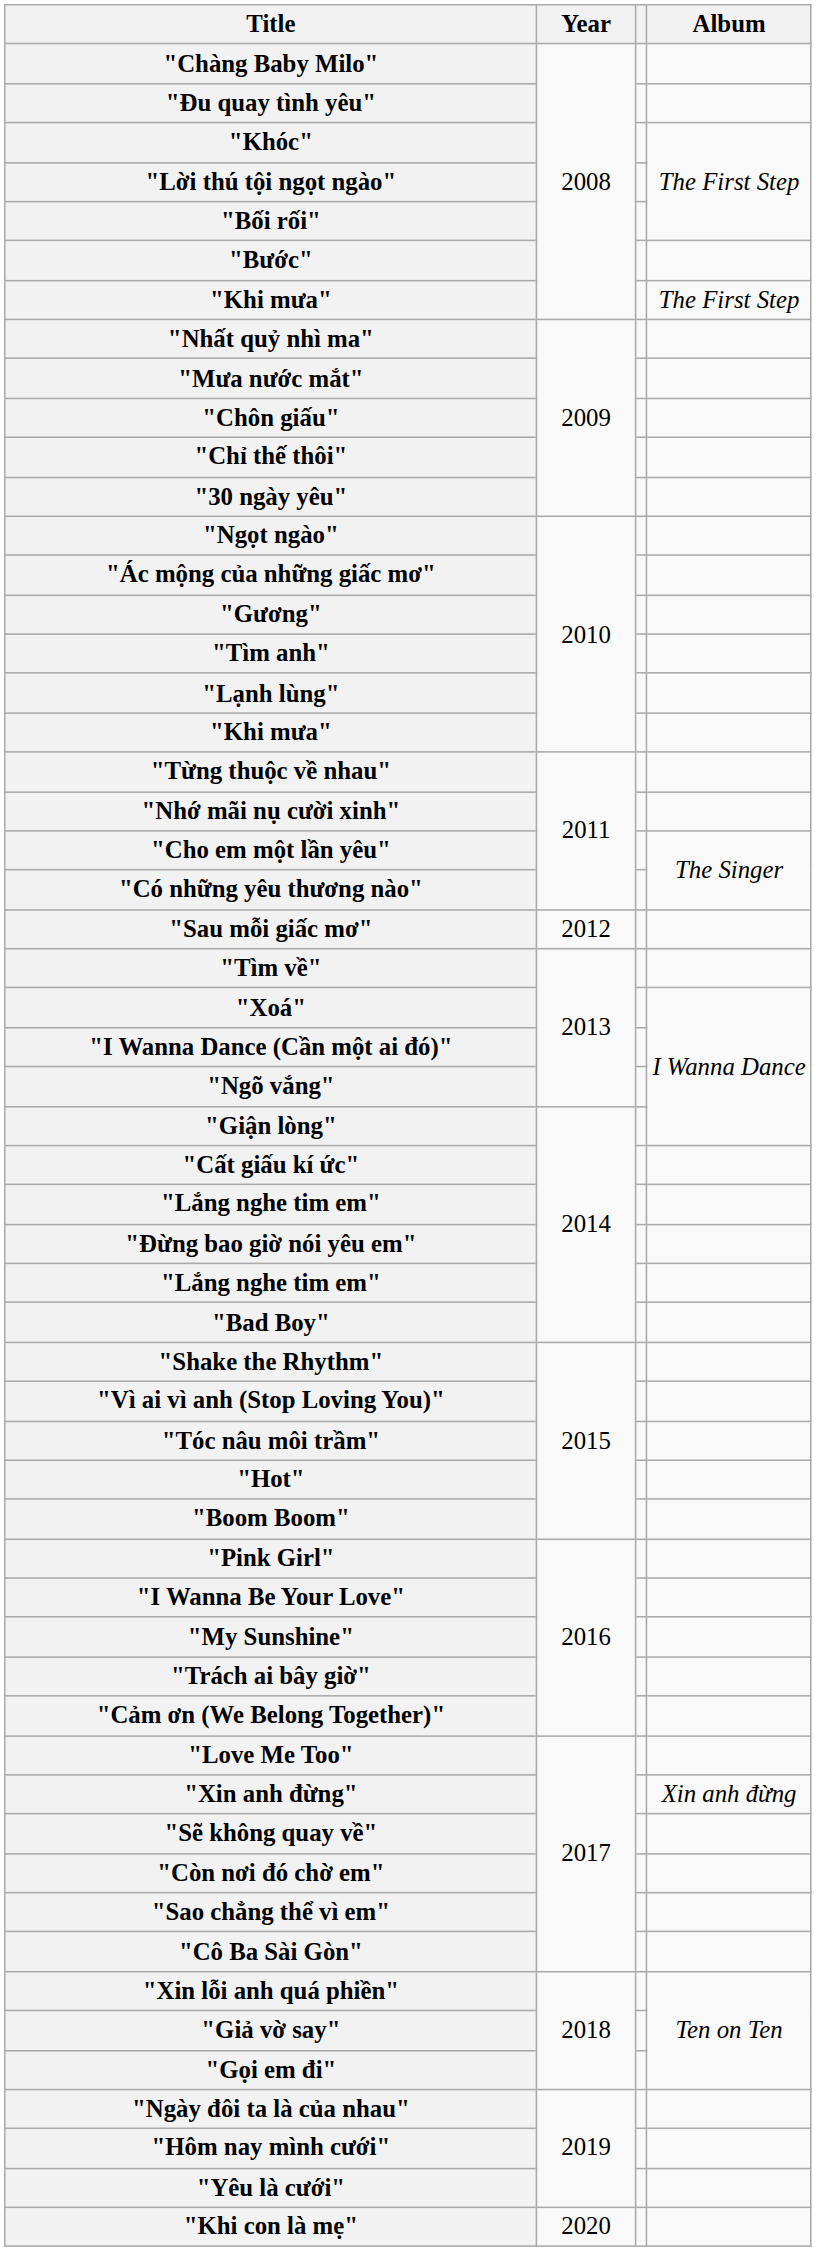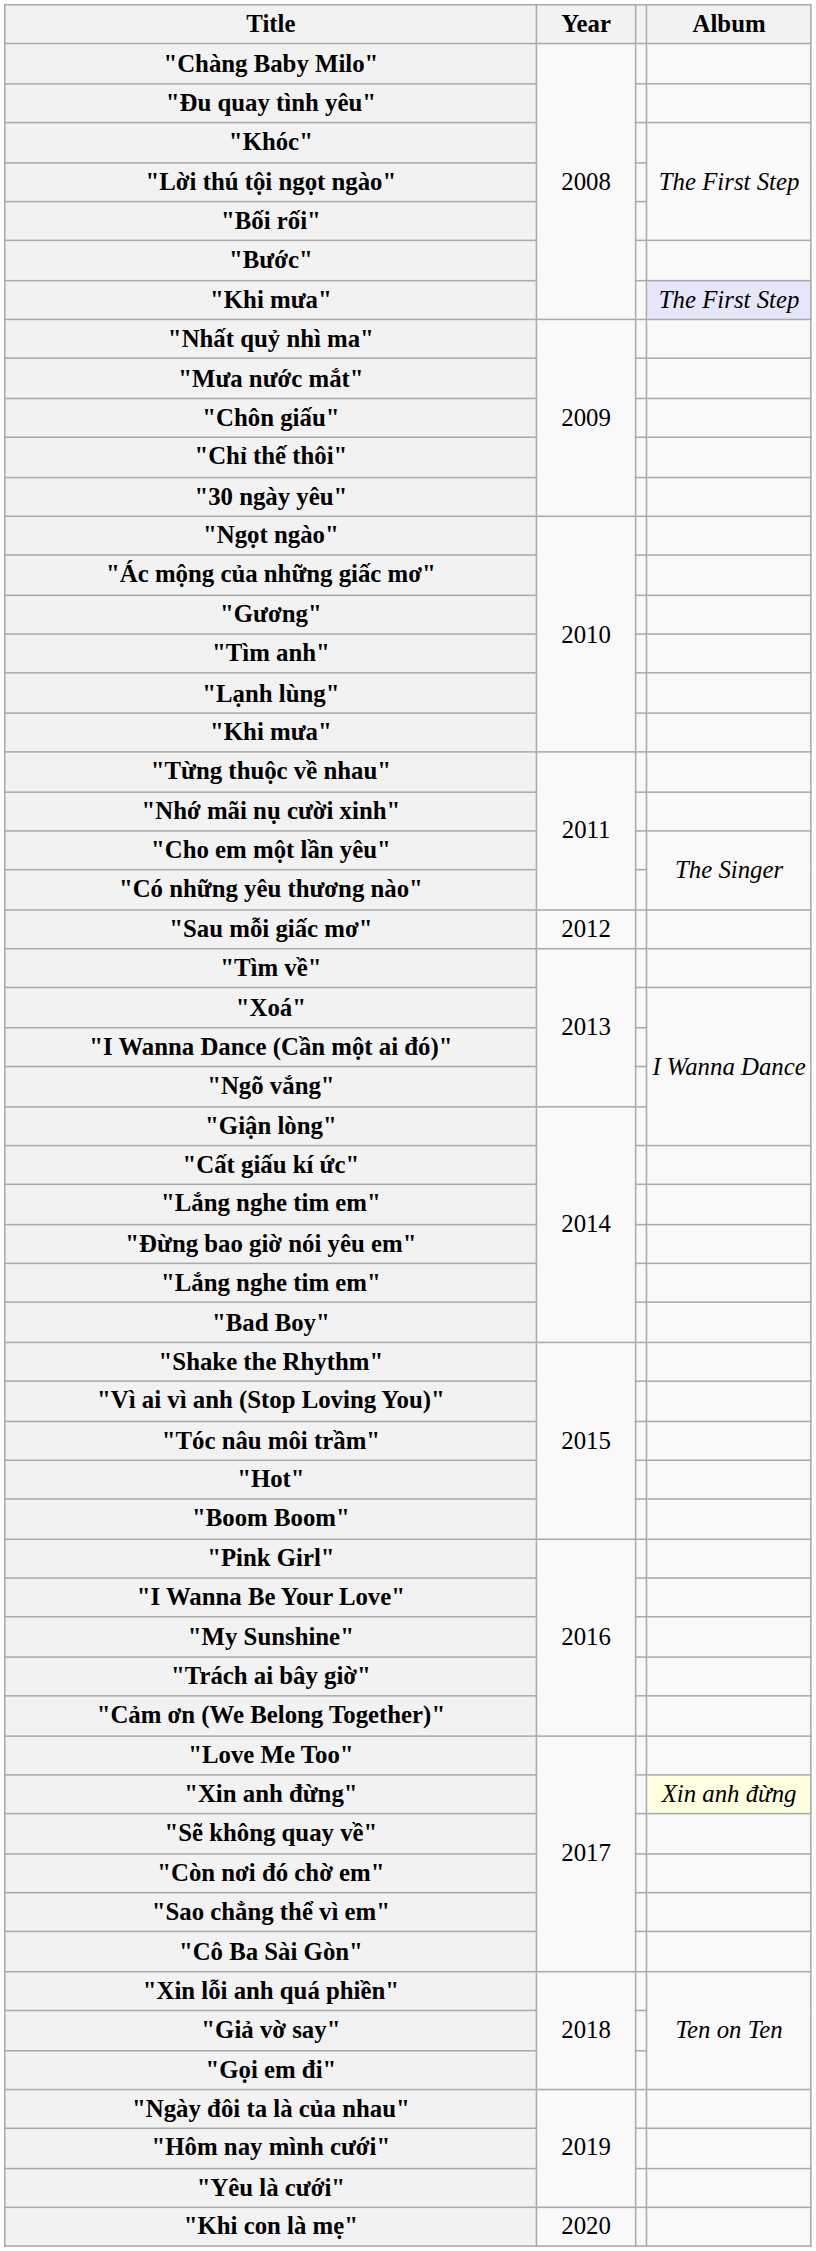(729, 299) no background -> (729, 299) lavender background
(729, 1794) no background -> (729, 1794) lightyellow background
